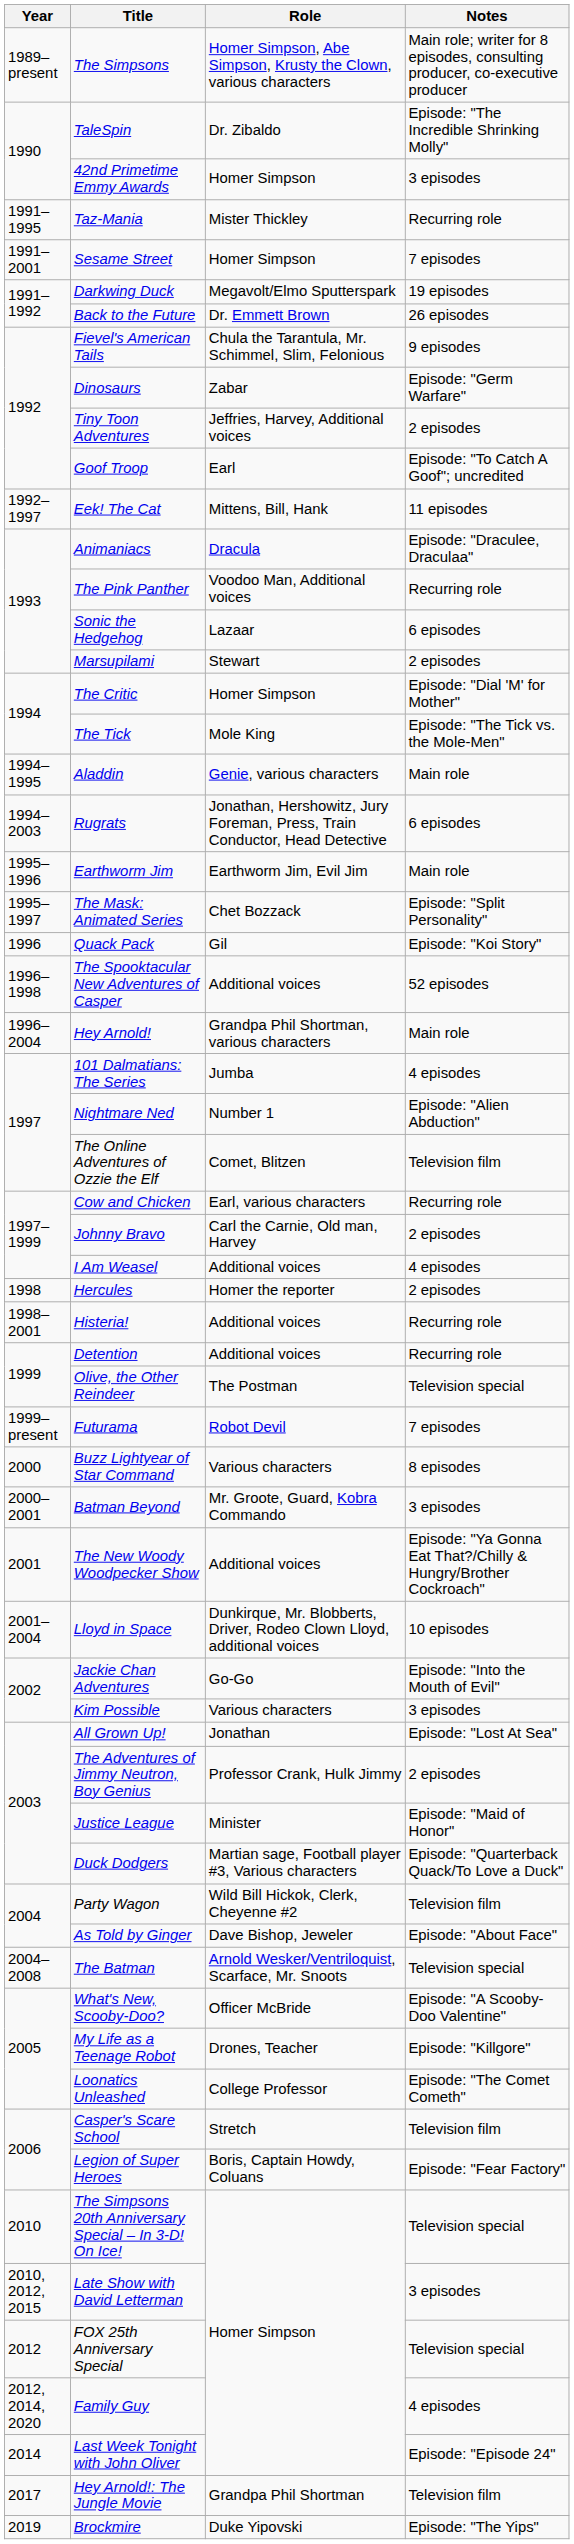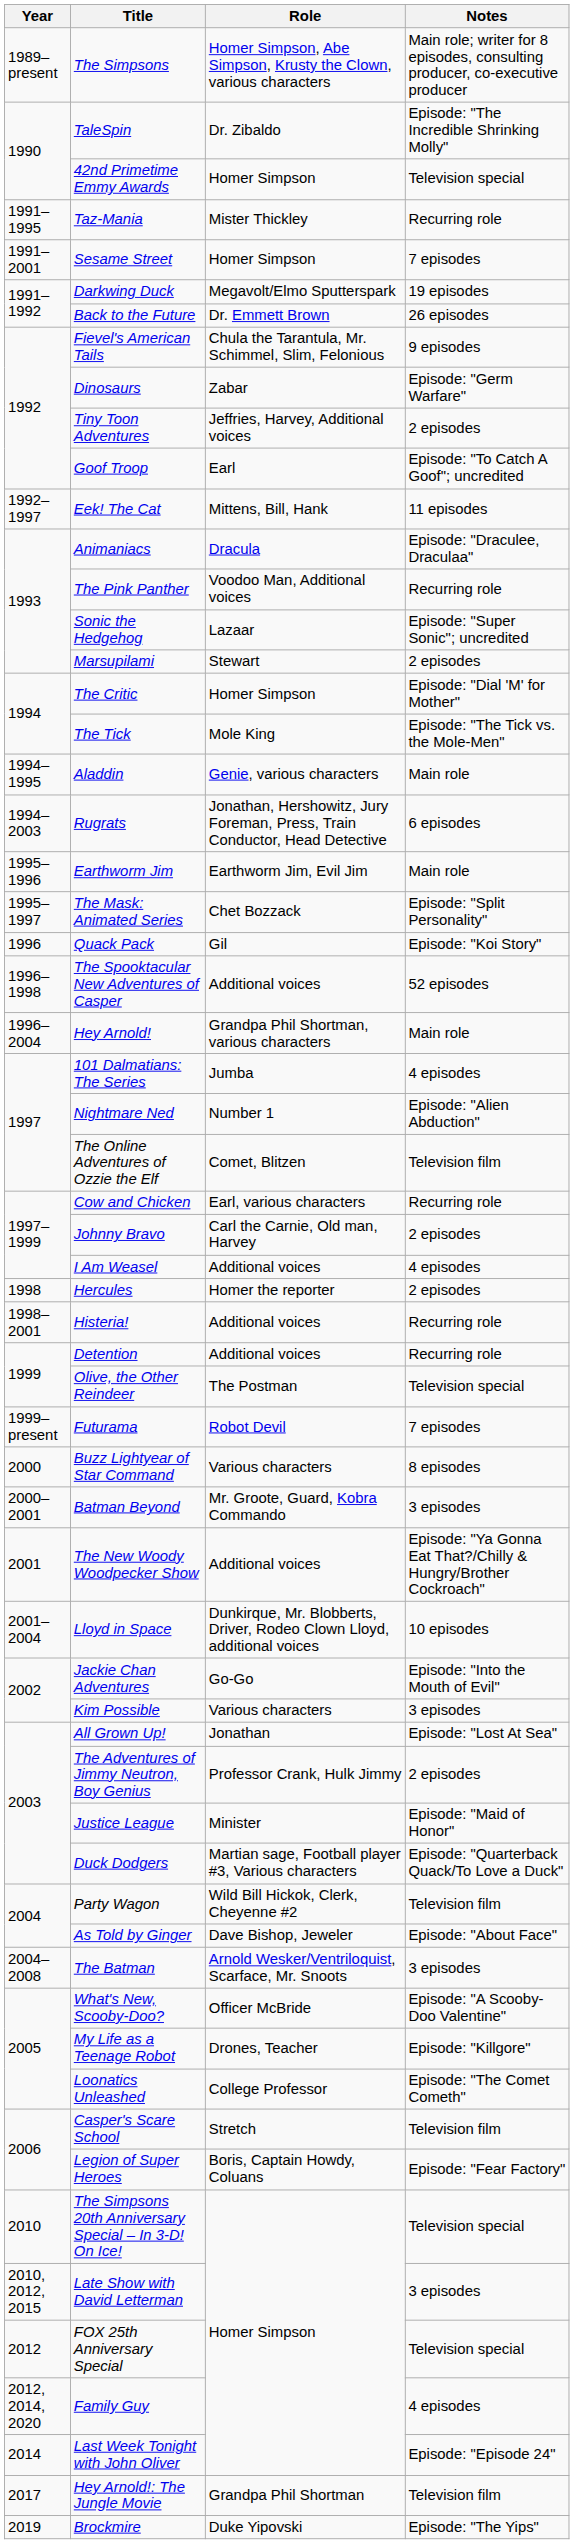(444, 179) 3 episodes -> (466, 179) Television special
(444, 629) 6 episodes -> (469, 629) Episode: "Super Sonic"; uncredited
(466, 1967) Television special -> (444, 1967) 3 episodes
